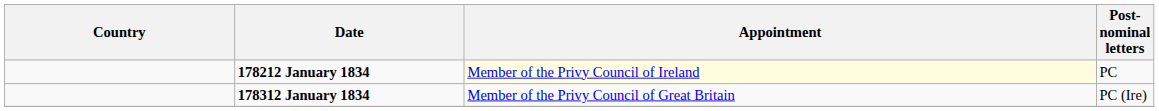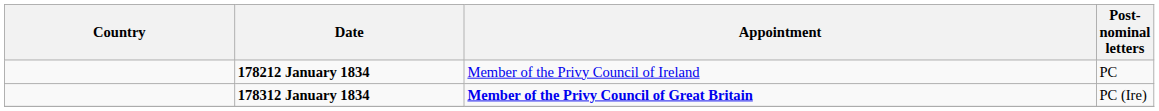(583, 71) lightyellow background -> (583, 71) no background
(601, 94) normal -> (610, 94) bold
